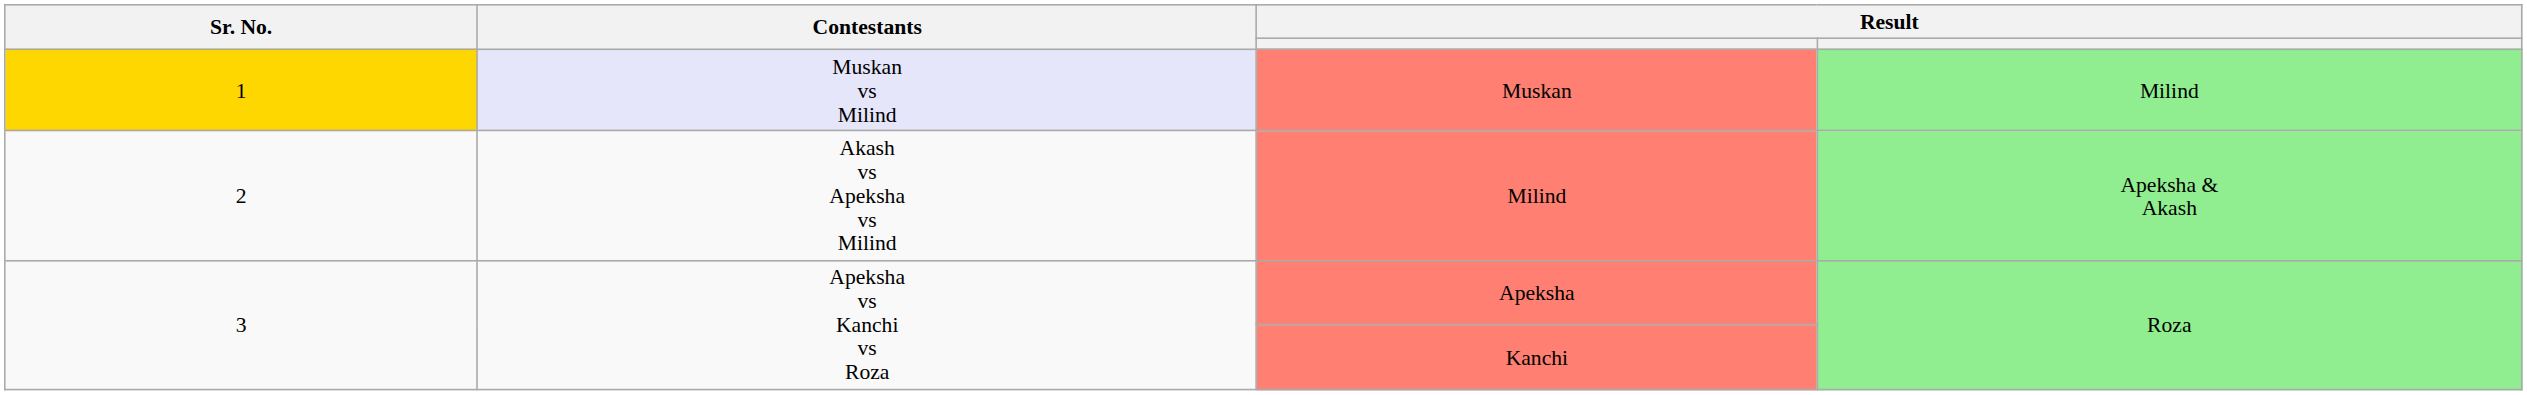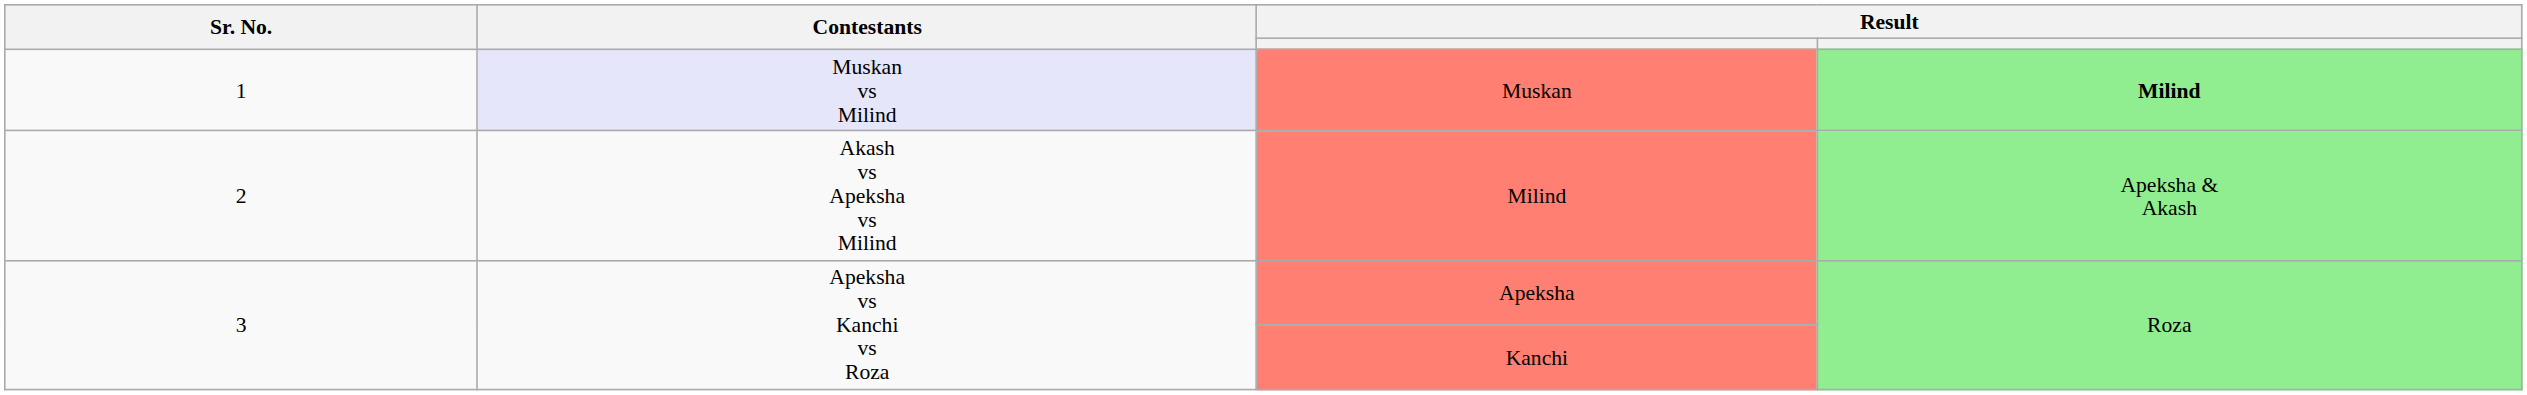(241, 90) gold background -> (241, 90) no background
(2169, 90) normal -> (2169, 90) bold
